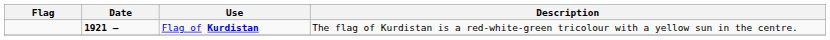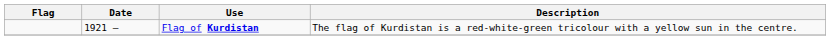(101, 28) bold -> (101, 28) normal
